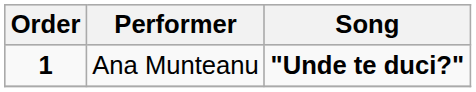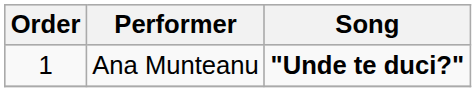(46, 65) bold -> (46, 65) normal
